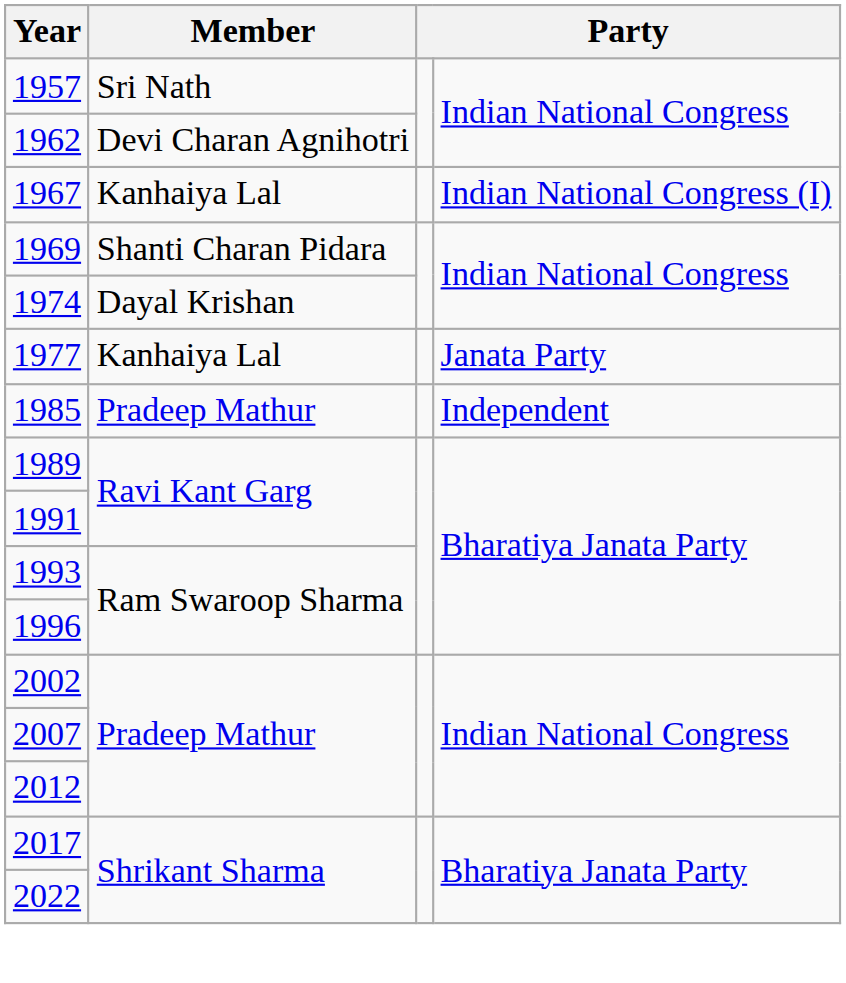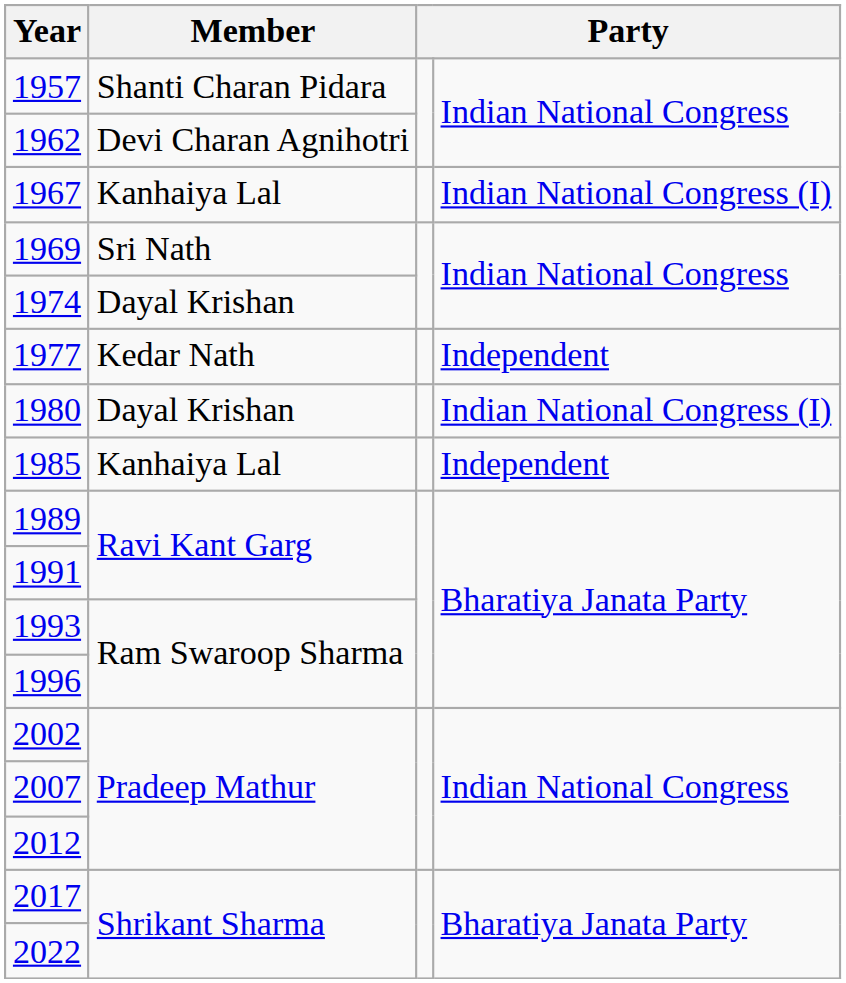(154, 85) Sri Nath -> (242, 85) Shanti Charan Pidara
(242, 247) Shanti Charan Pidara -> (154, 247) Sri Nath
(189, 355) Kanhaiya Lal -> (176, 355) Kedar Nath
(523, 355) Janata Party -> (525, 355) Independent
+ row: (47, 409)
(206, 409) Pradeep Mathur -> (189, 463) Kanhaiya Lal
